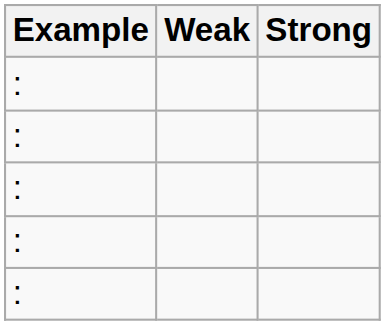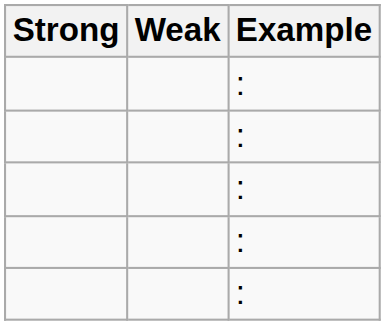columns swapped: (319, 30) <-> (81, 30)
